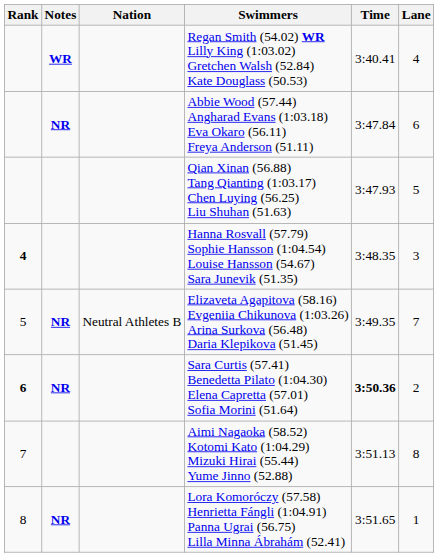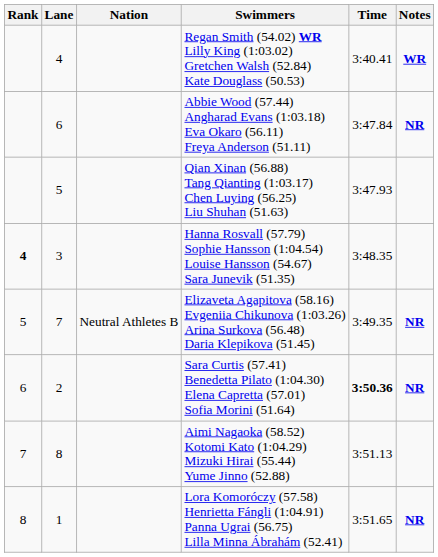columns swapped: (416, 15) <-> (60, 15)
(23, 387) bold -> (23, 387) normal
